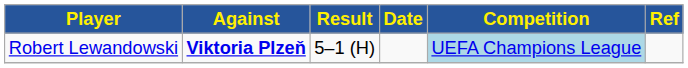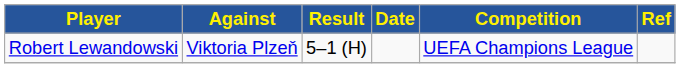(246, 47) bold -> (242, 47) normal
(536, 47) lightblue background -> (528, 47) no background
